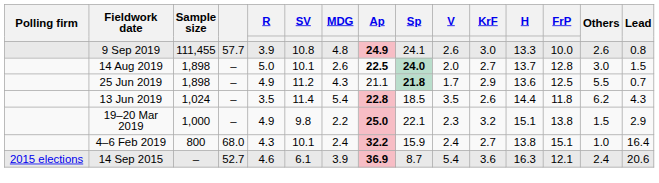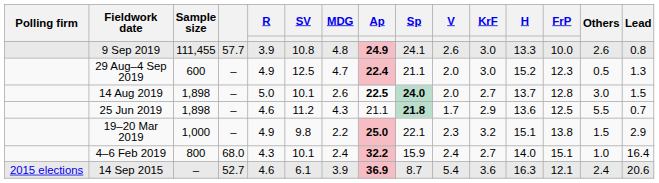+ row: (131, 72)
(266, 83) 4.9 -> (266, 110) 4.6
- row: (131, 99)
(525, 143) 13.8 -> (525, 154) 14.0
